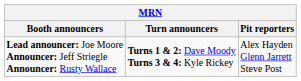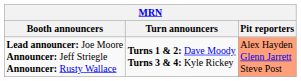(267, 57) no background -> (267, 57) lightsalmon background
